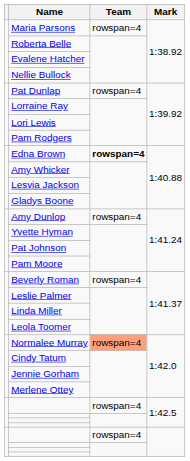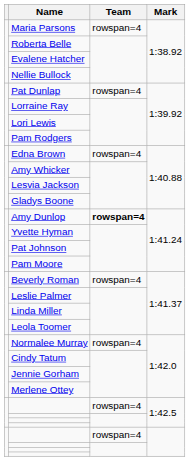(118, 153) bold -> (117, 153) normal
(117, 216) normal -> (118, 216) bold
(117, 342) lightsalmon background -> (117, 342) no background
